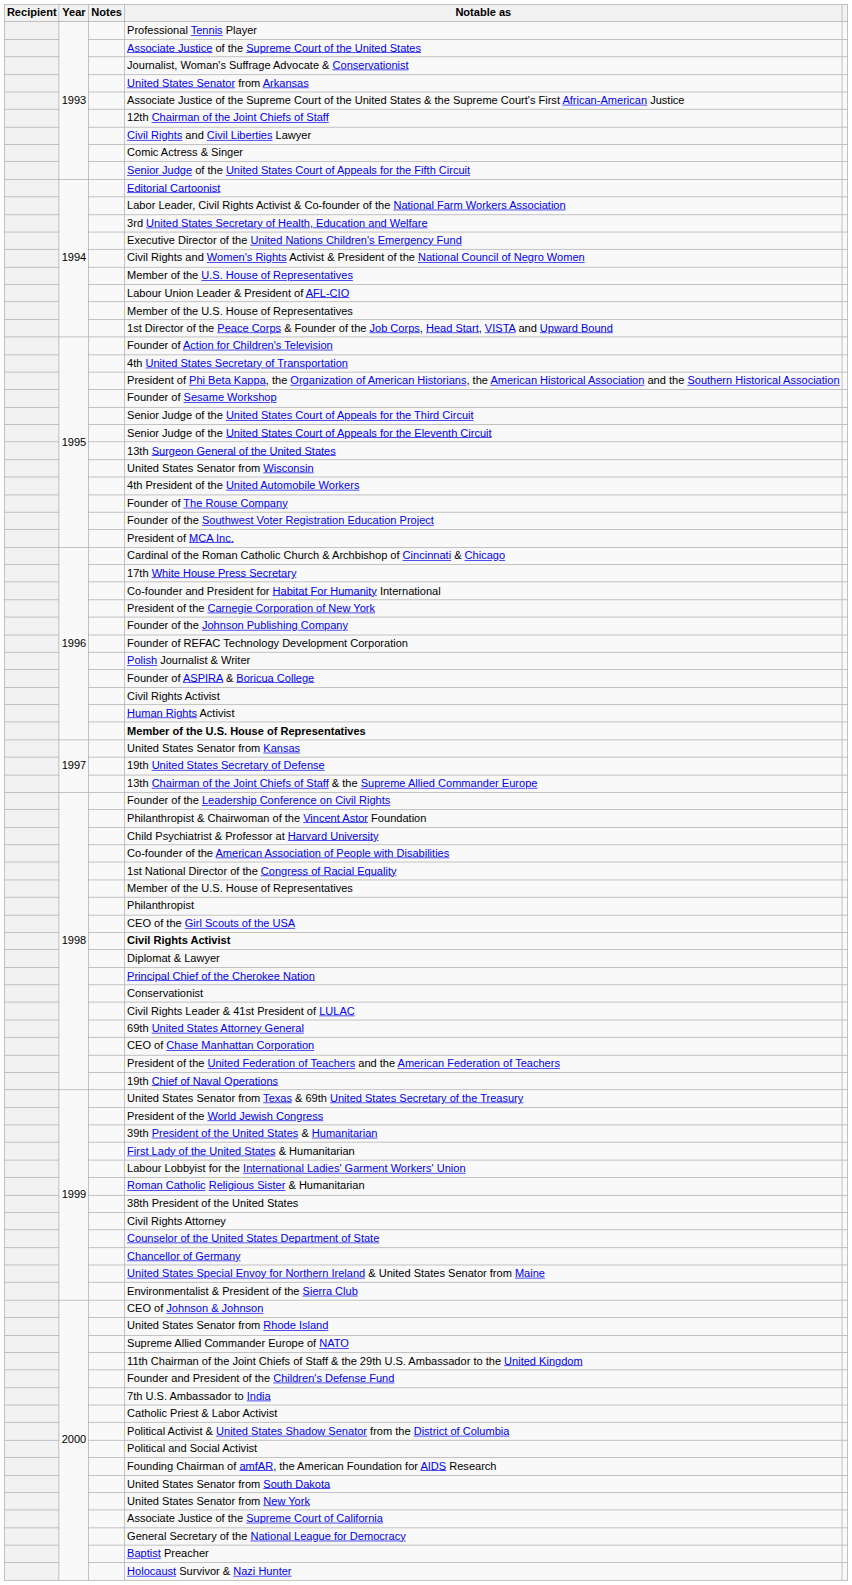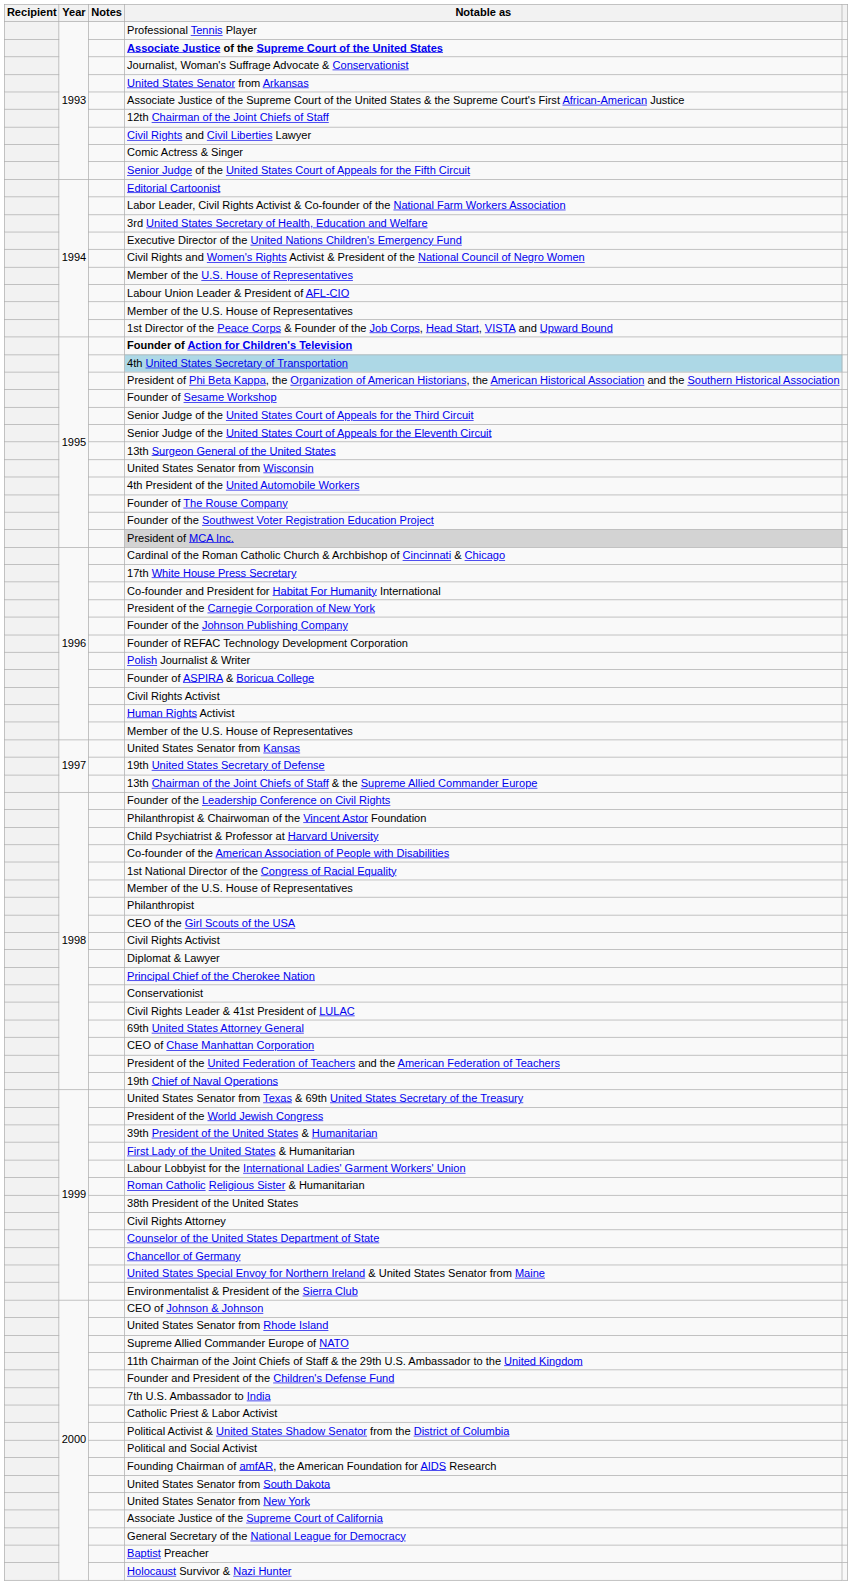(274, 48) normal -> (285, 48) bold
(230, 345) normal -> (240, 345) bold
(238, 363) no background -> (238, 363) lightblue background
(180, 538) no background -> (180, 538) lightgrey background
(246, 731) bold -> (240, 731) normal
(179, 941) bold -> (173, 941) normal
